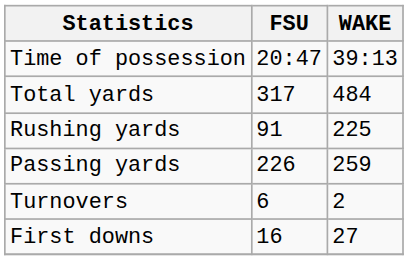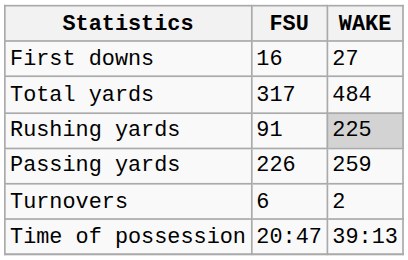rows swapped: (82, 237) <-> (128, 59)
(352, 130) no background -> (352, 130) lightgrey background
